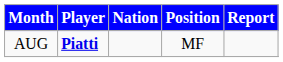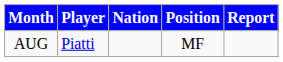(80, 43) bold -> (78, 43) normal
